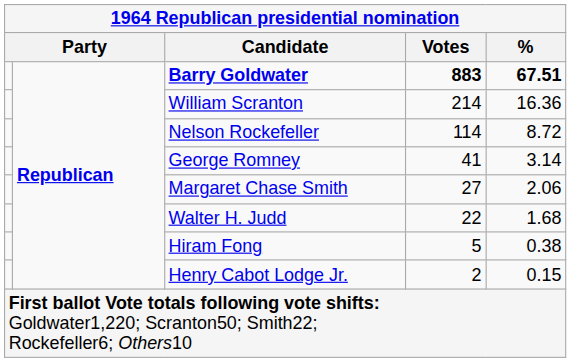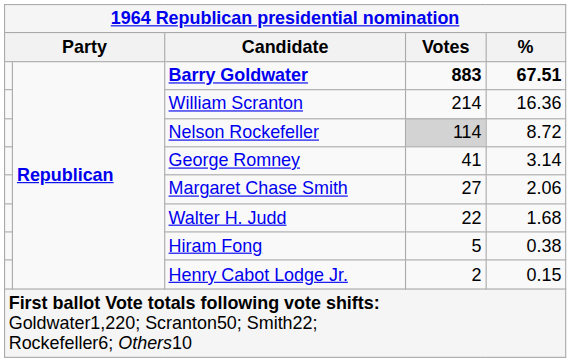(467, 132) no background -> (467, 132) lightgrey background
